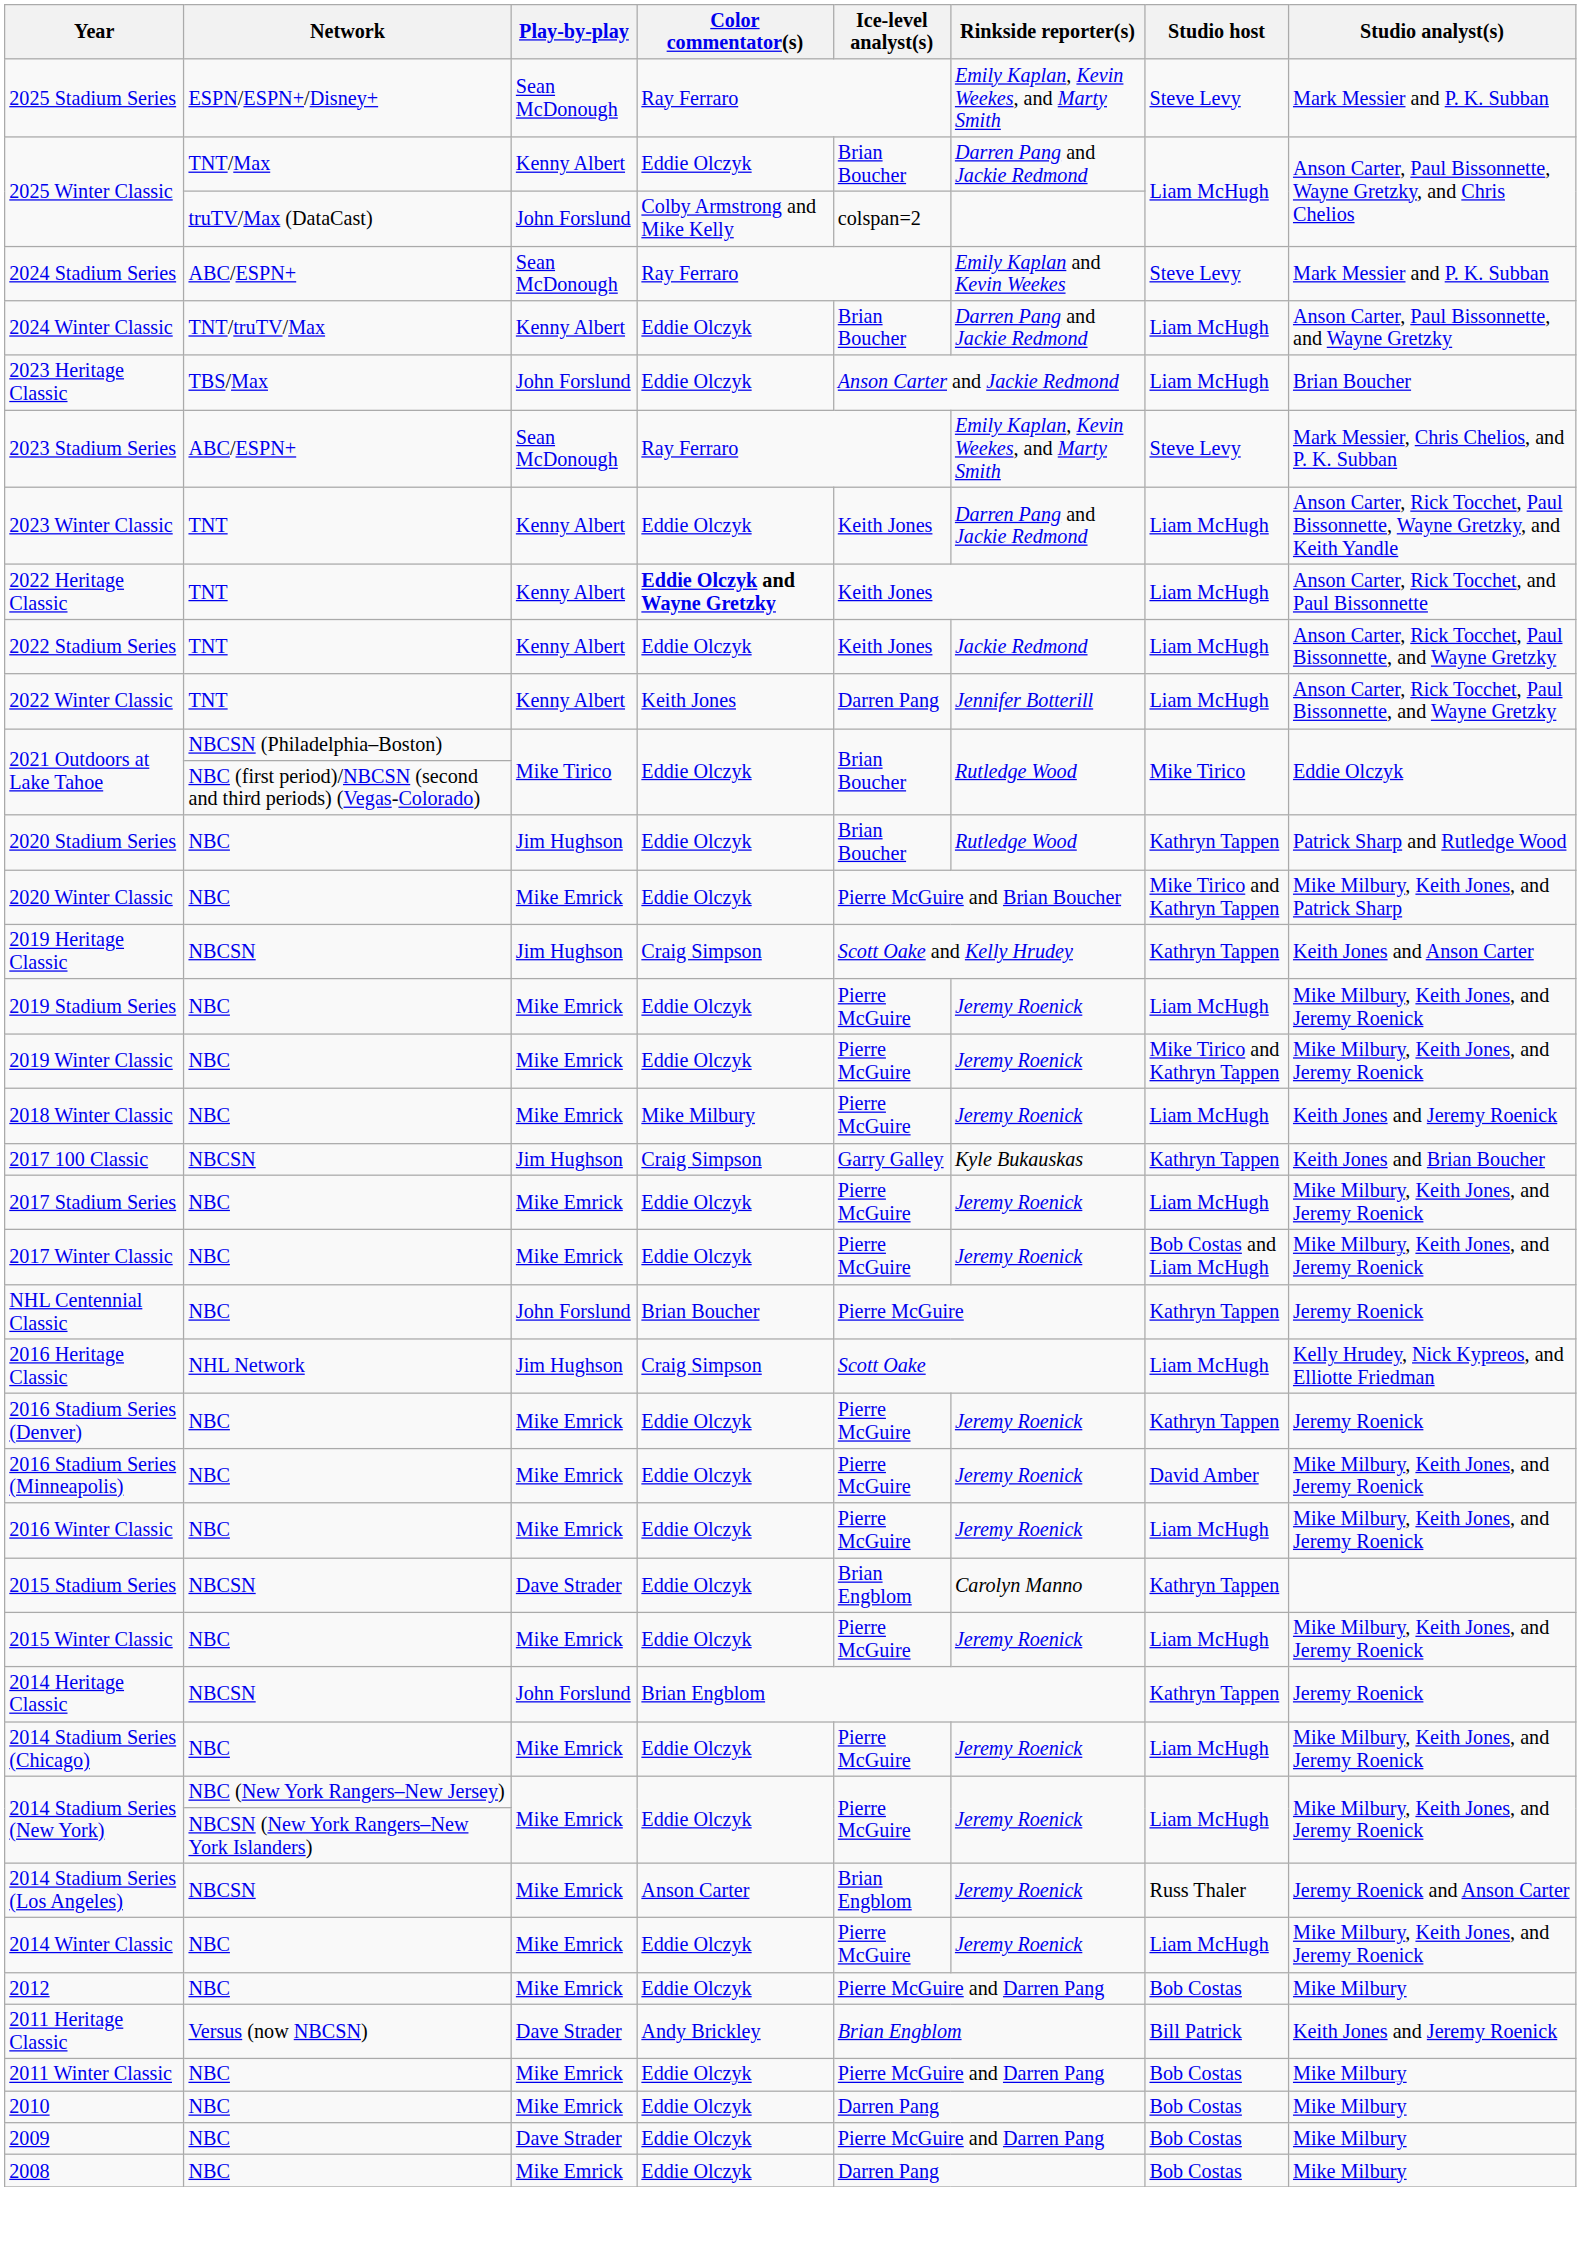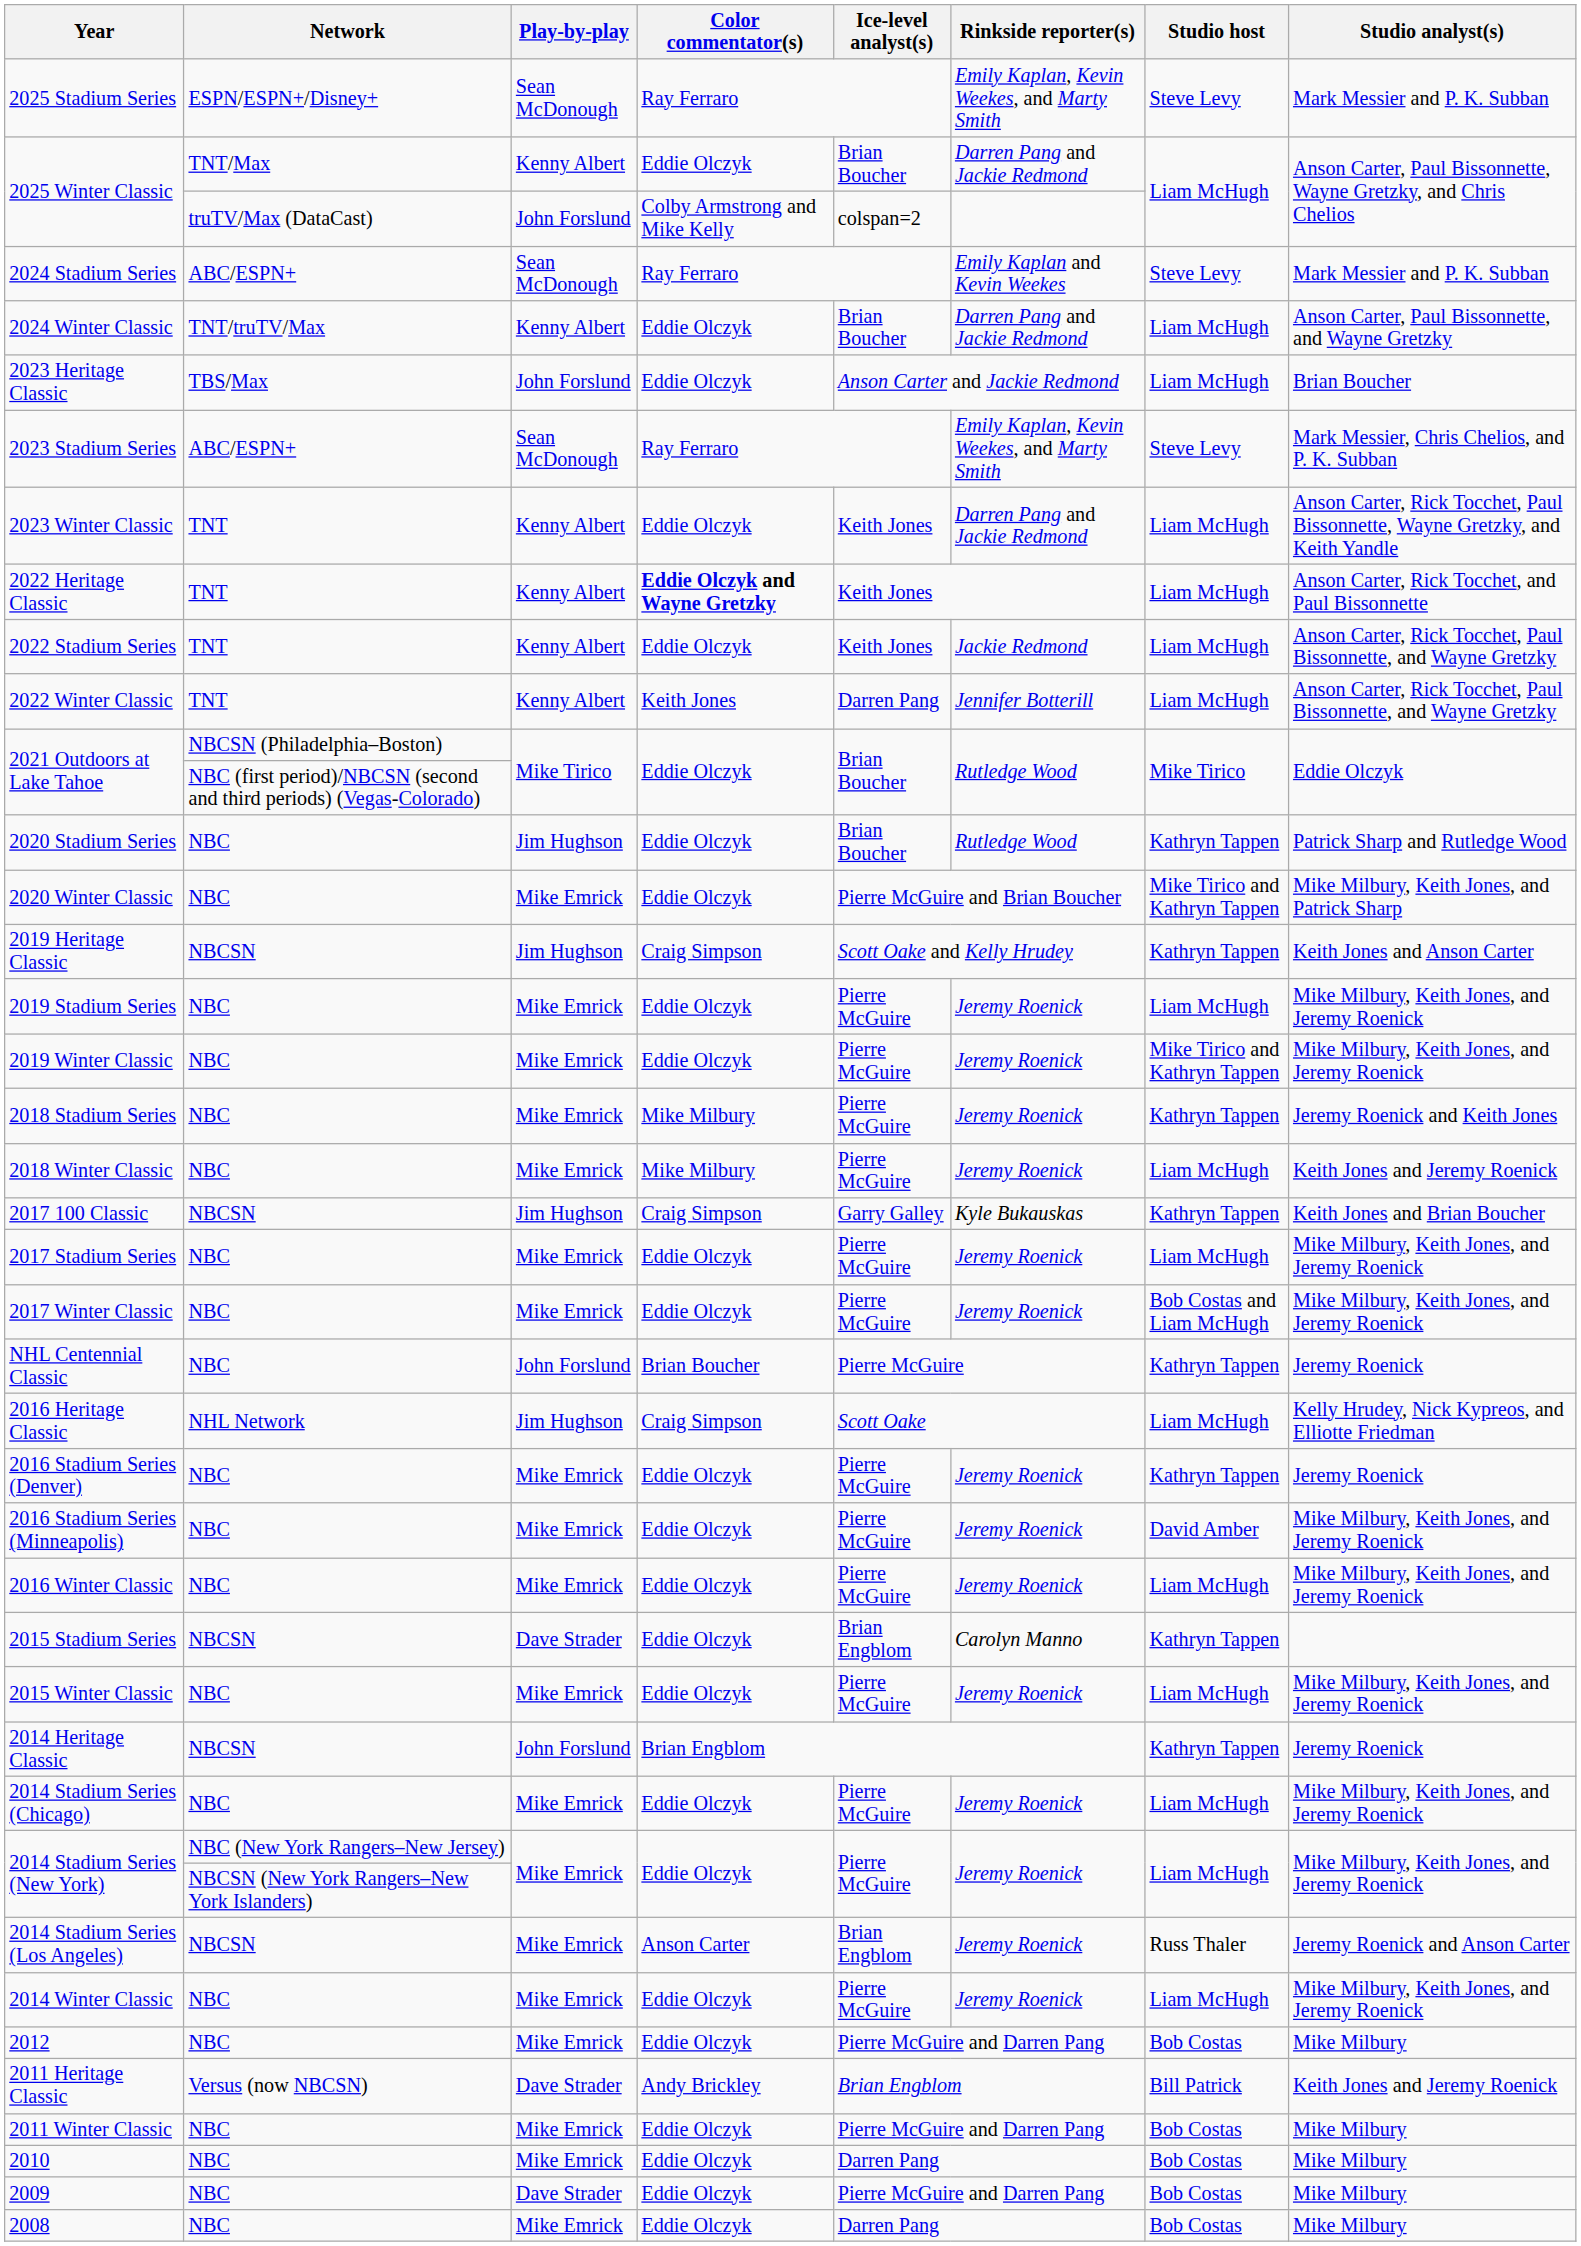+ row: (93, 1115)
